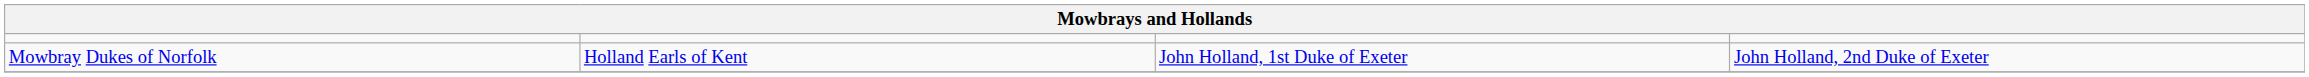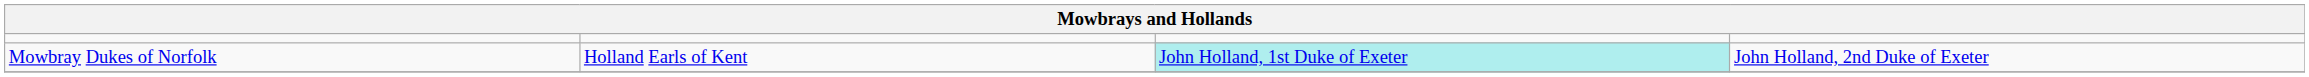(1283, 57) no background -> (1283, 57) paleturquoise background
